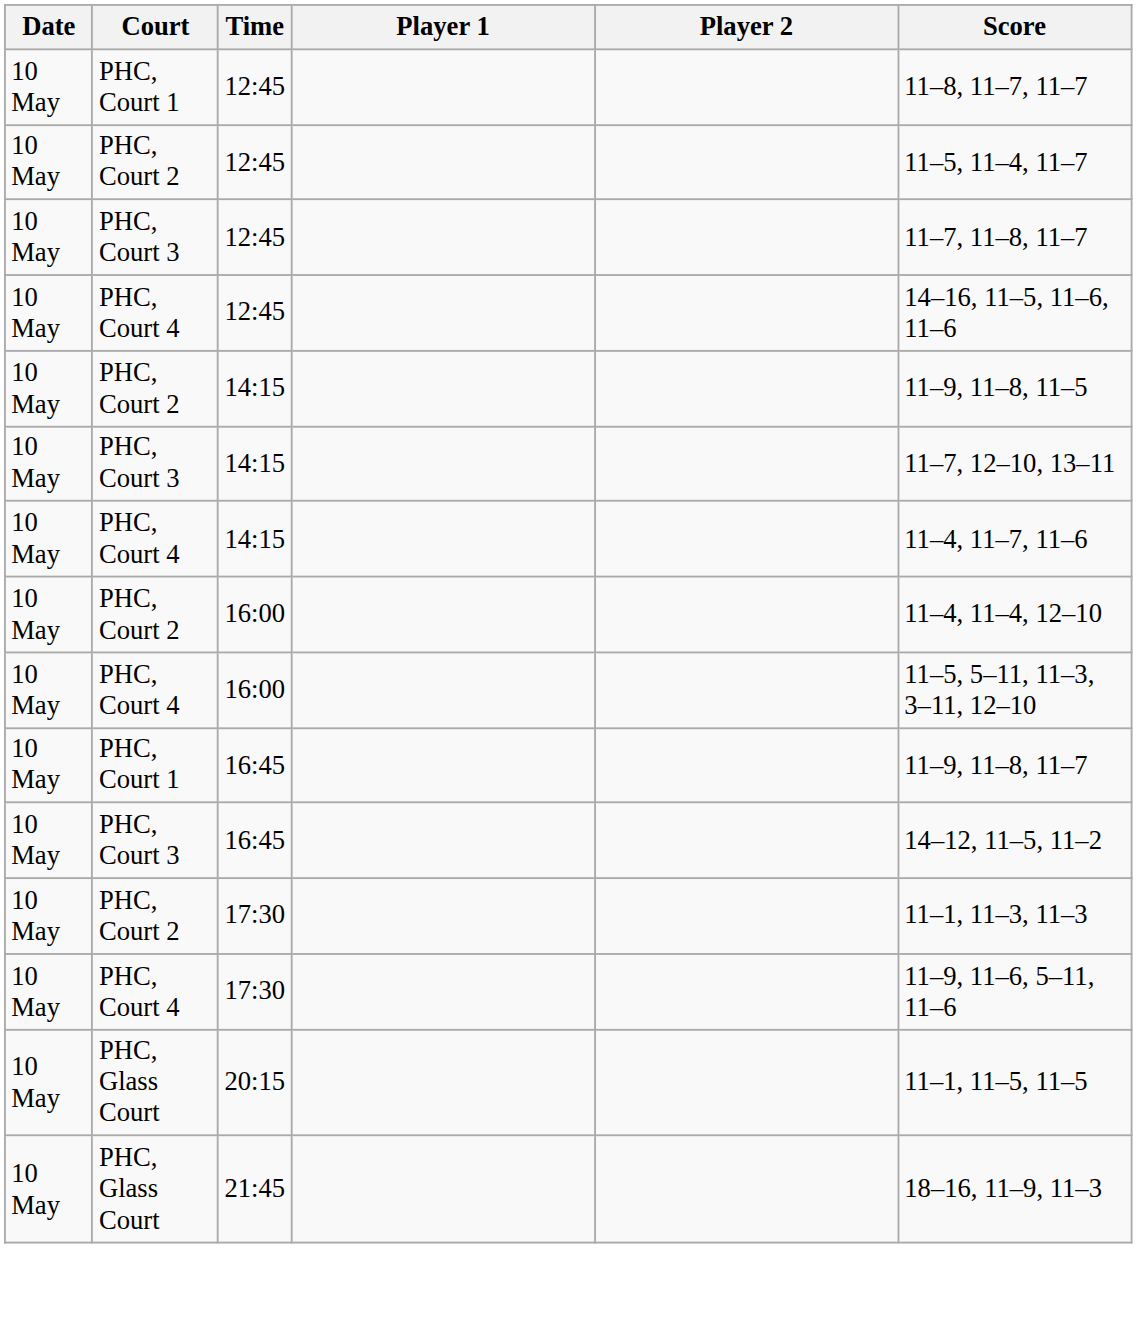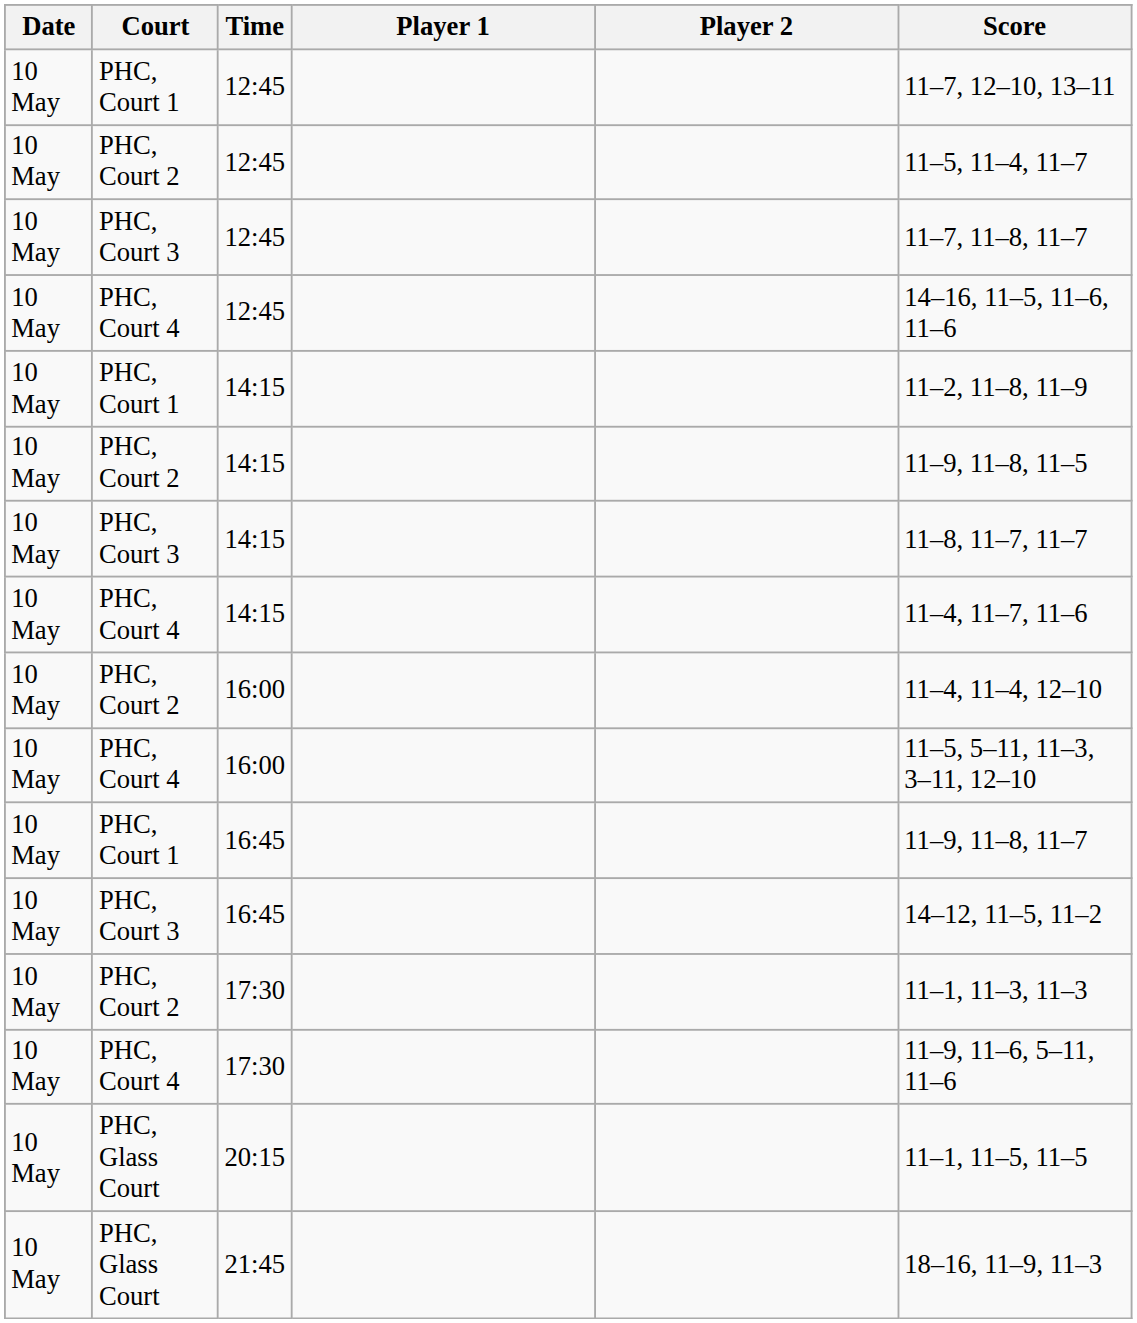(996, 86) 11–8, 11–7, 11–7 -> (1010, 86) 11–7, 12–10, 13–11
+ row: (139, 388)
(1010, 463) 11–7, 12–10, 13–11 -> (996, 538) 11–8, 11–7, 11–7
